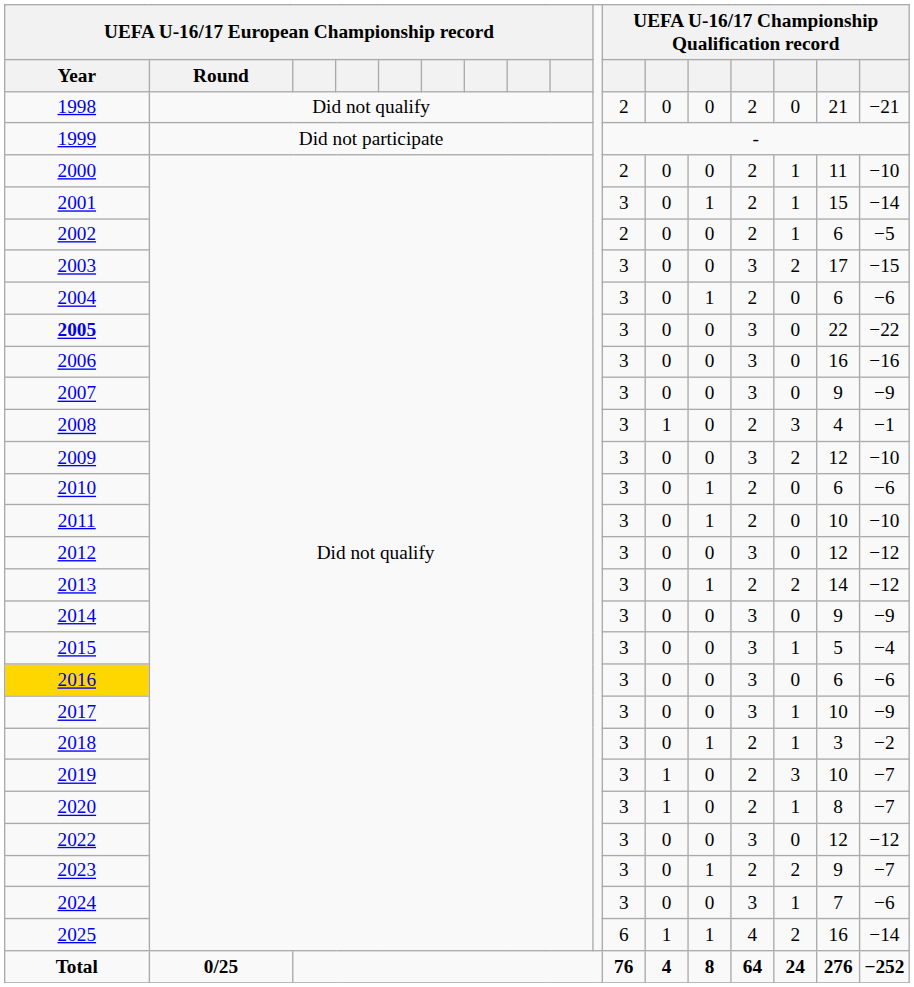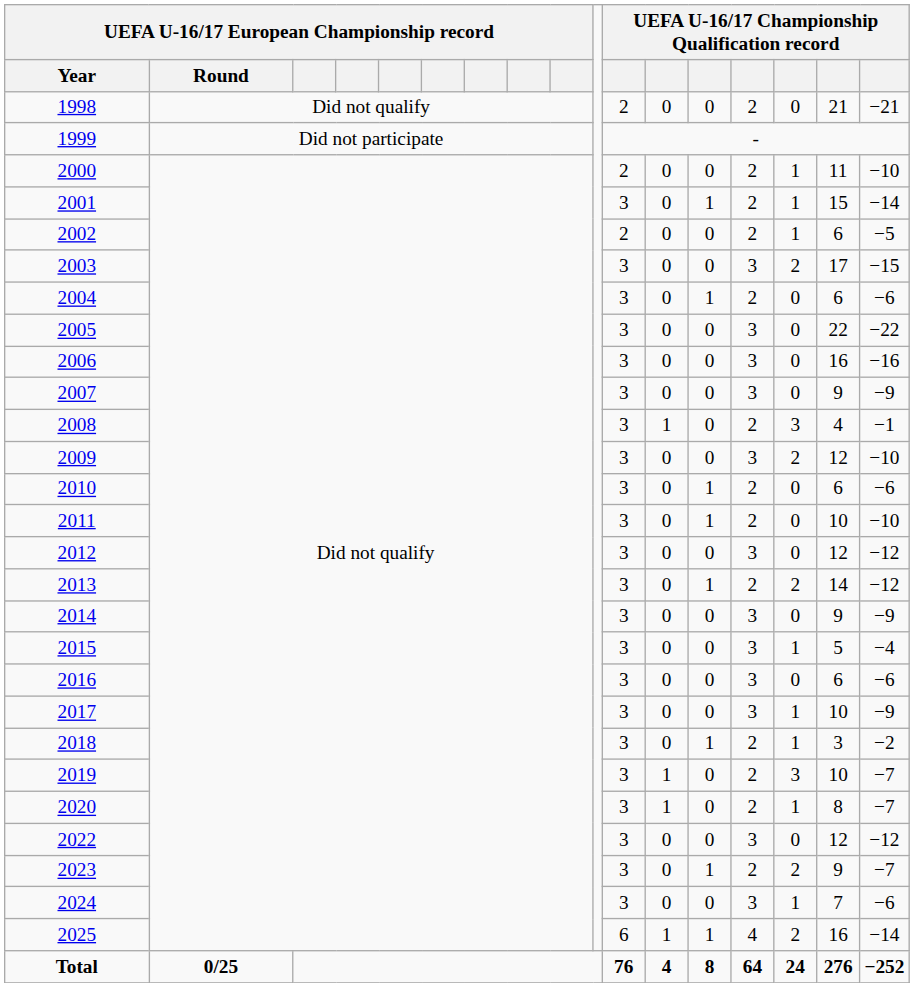(77, 330) bold -> (77, 330) normal
(77, 680) gold background -> (77, 680) no background
